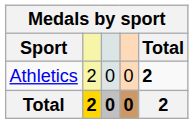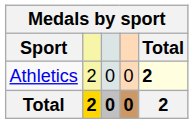(147, 76) no background -> (147, 76) lightyellow background
